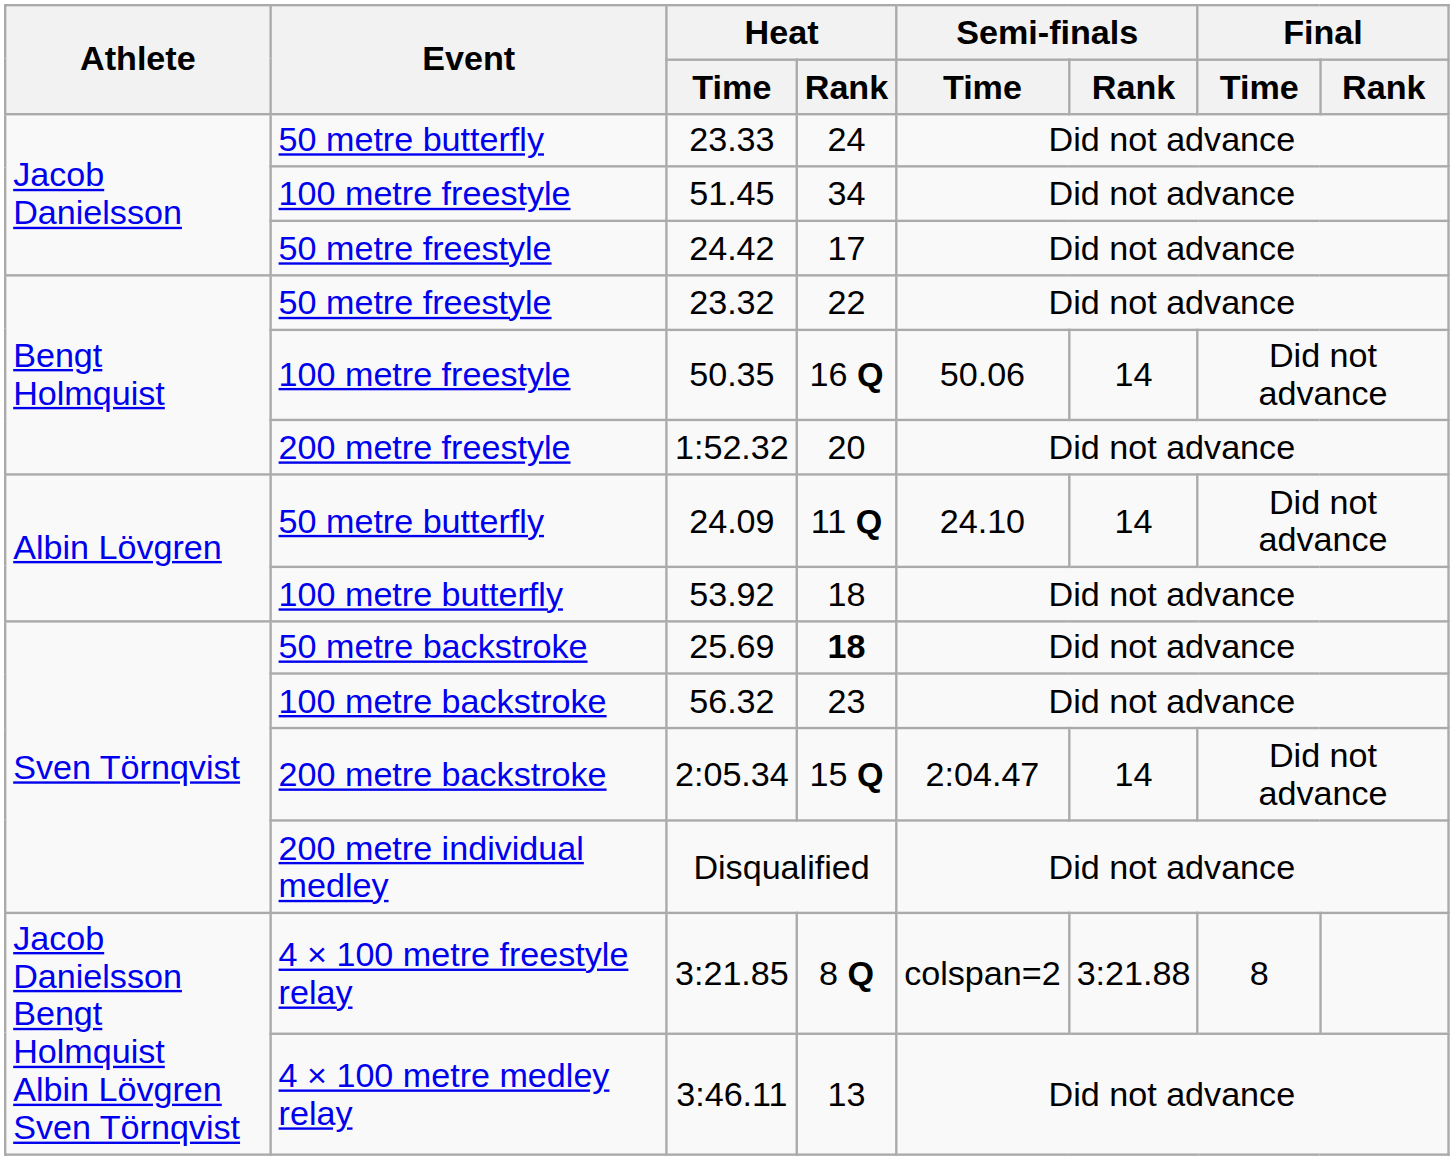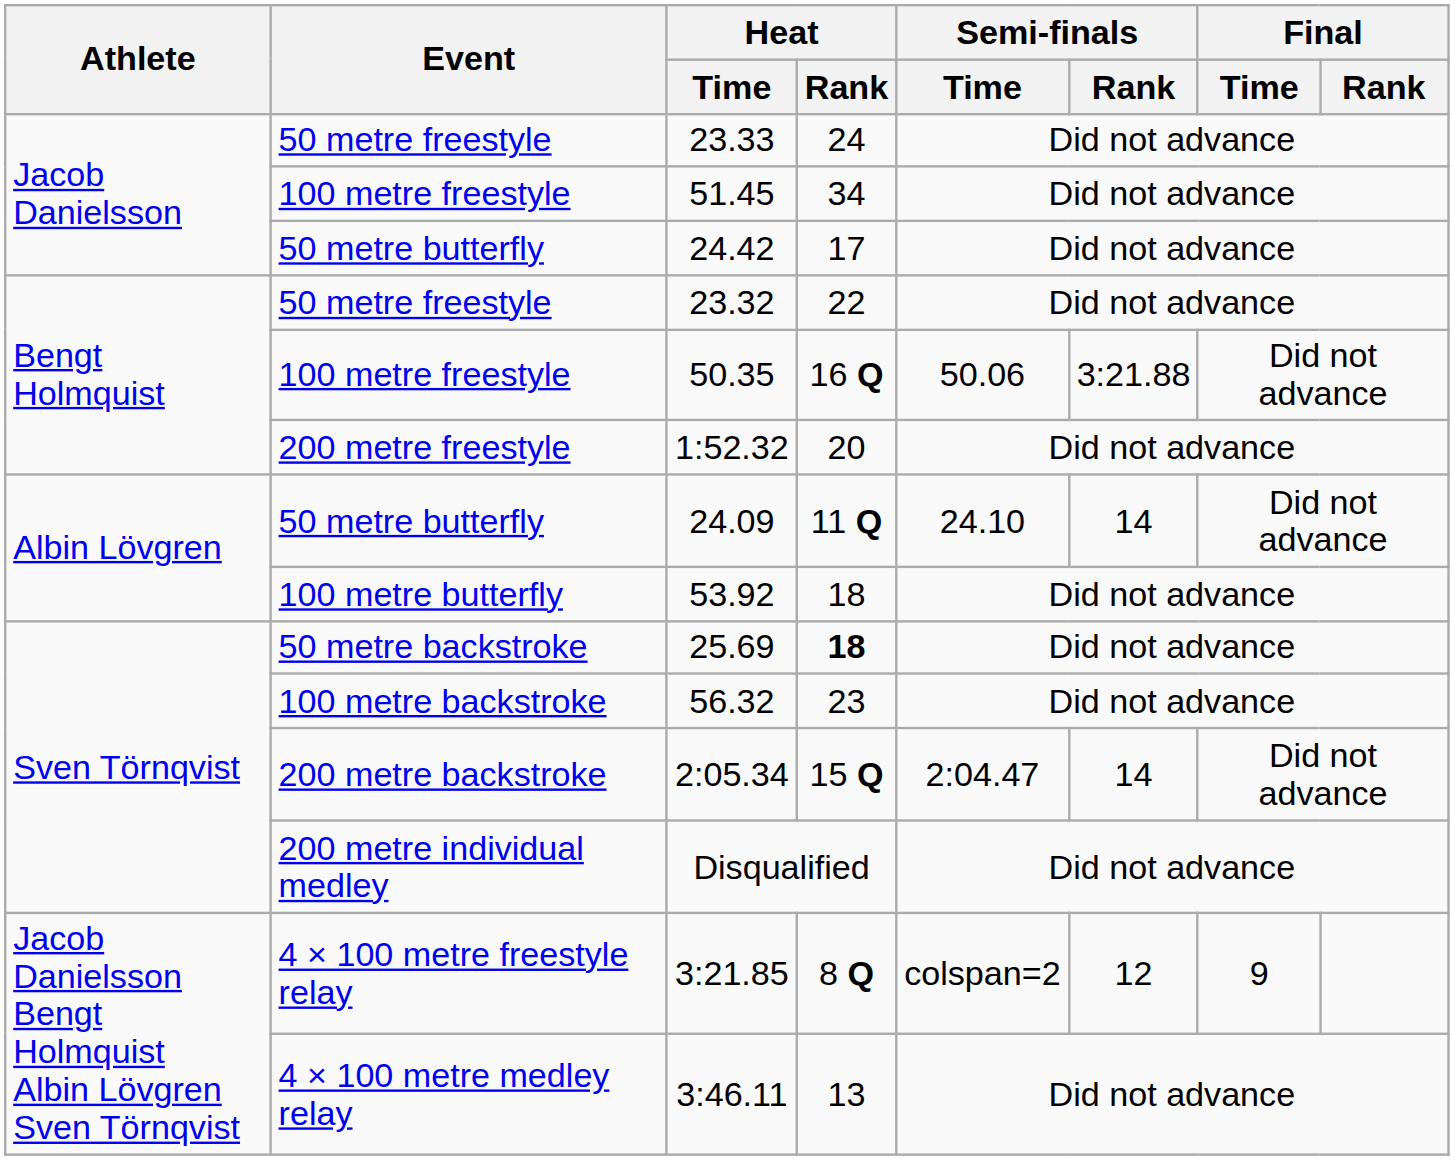(411, 140) 50 metre butterfly -> (415, 140) 50 metre freestyle
(415, 248) 50 metre freestyle -> (411, 248) 50 metre butterfly
(1134, 375) 14 -> (1134, 375) 3:21.88
(1134, 973) 3:21.88 -> (1134, 973) 12
(1259, 973) 8 -> (1259, 973) 9
